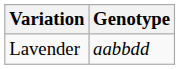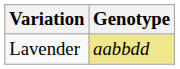(121, 49) no background -> (121, 49) khaki background
